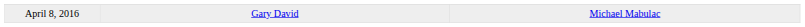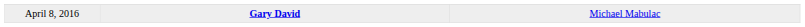(275, 13) normal -> (275, 13) bold
